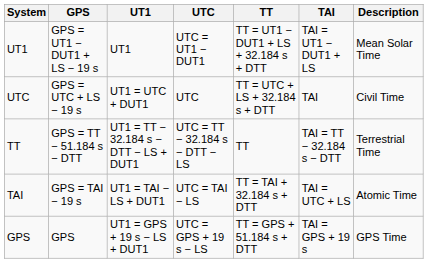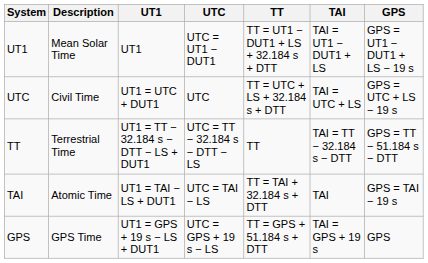columns swapped: (388, 13) <-> (78, 13)
(310, 97) TAI -> (337, 97) TAI = UTC + LS
(326, 195) TAI = UTC + LS -> (321, 195) TAI
